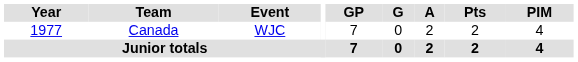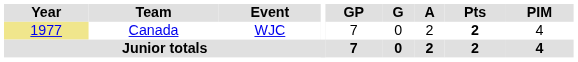(46, 30) no background -> (46, 30) khaki background
(475, 30) normal -> (475, 30) bold
